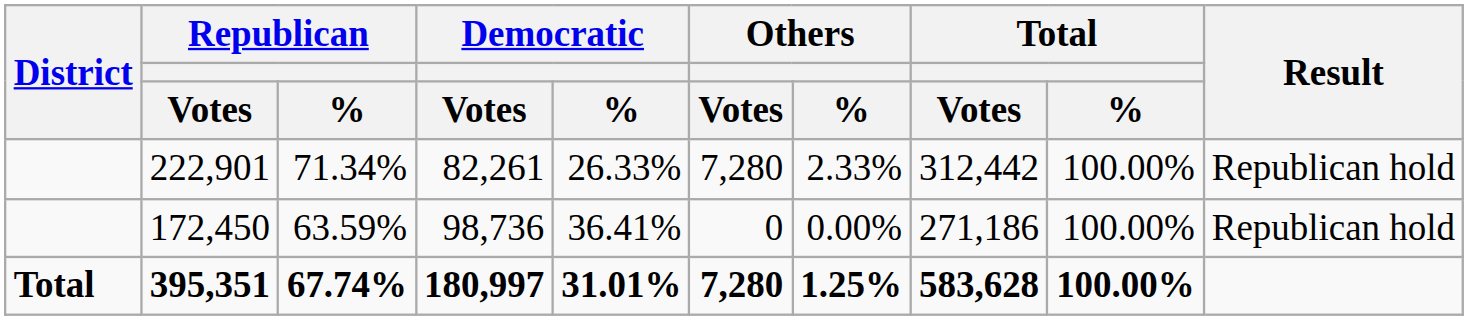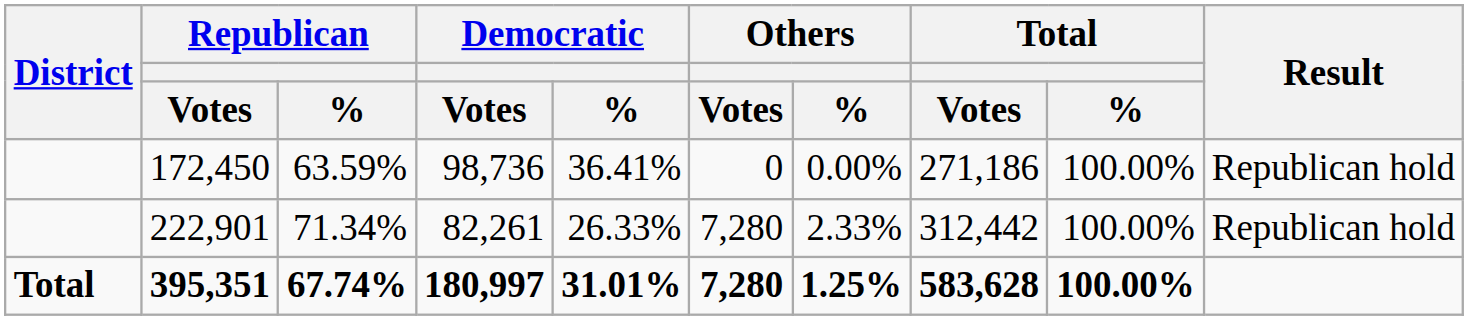rows swapped: (210, 168) <-> (210, 226)
